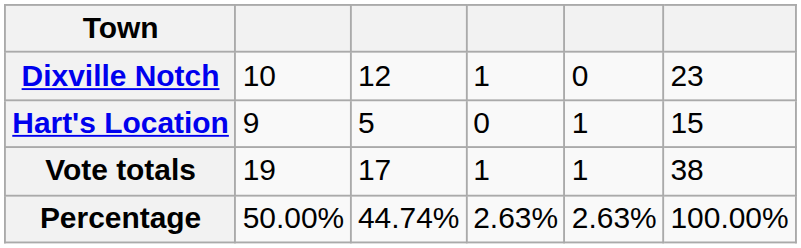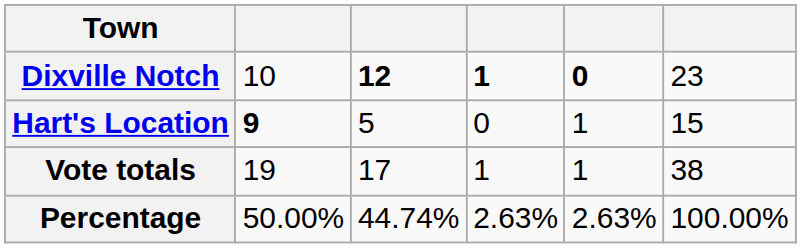(375, 75) normal -> (375, 75) bold
(482, 75) normal -> (482, 75) bold
(580, 75) normal -> (580, 75) bold
(251, 123) normal -> (251, 123) bold
